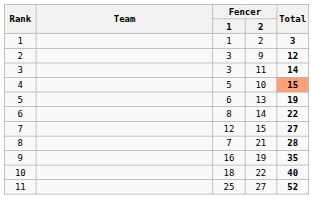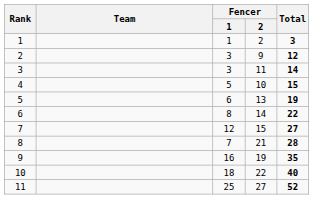(293, 85) lightsalmon background -> (293, 85) no background
